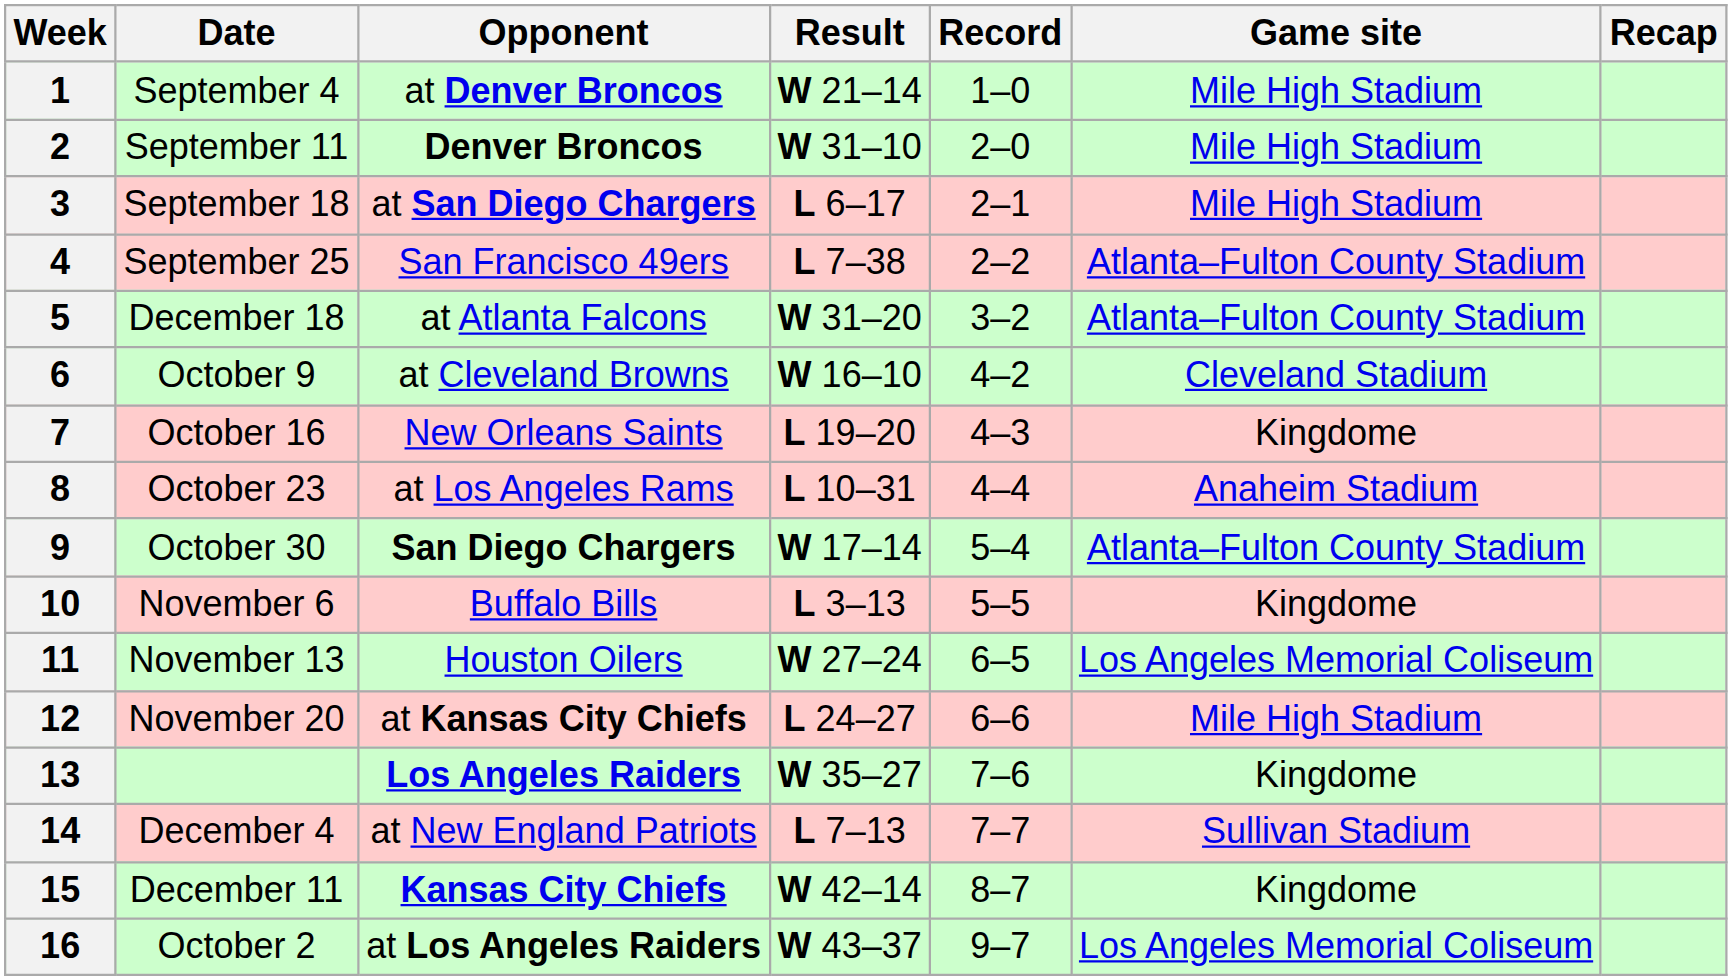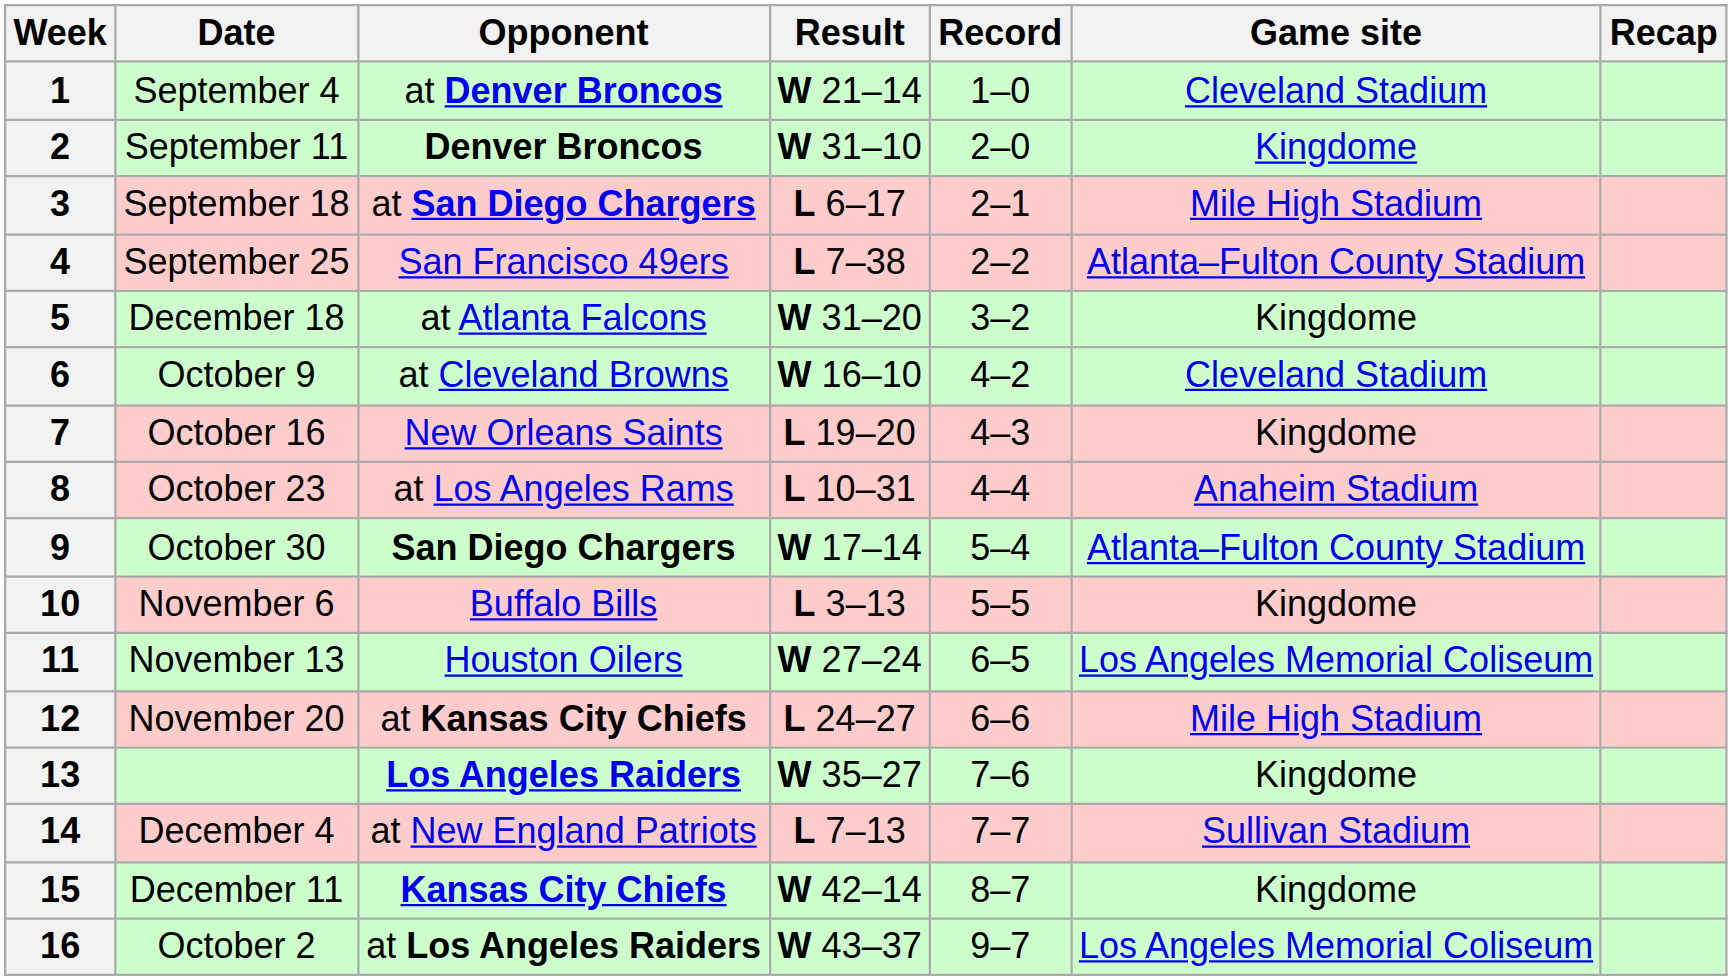(1336, 90) Mile High Stadium -> (1336, 90) Cleveland Stadium
(1336, 147) Mile High Stadium -> (1336, 147) Kingdome
(1336, 318) Atlanta–Fulton County Stadium -> (1336, 318) Kingdome
